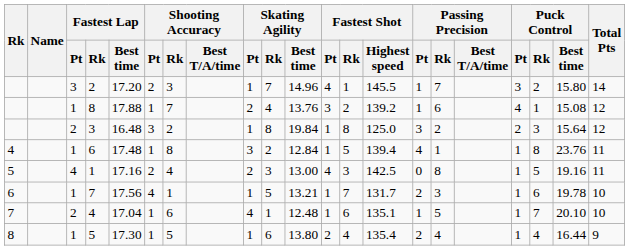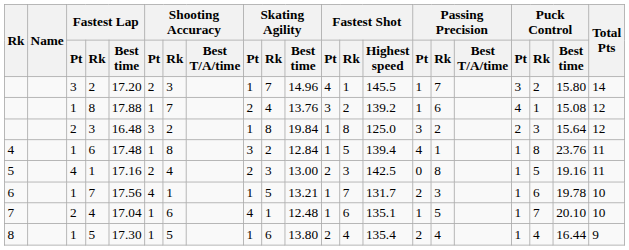(328, 171) 4 -> (328, 171) 2
